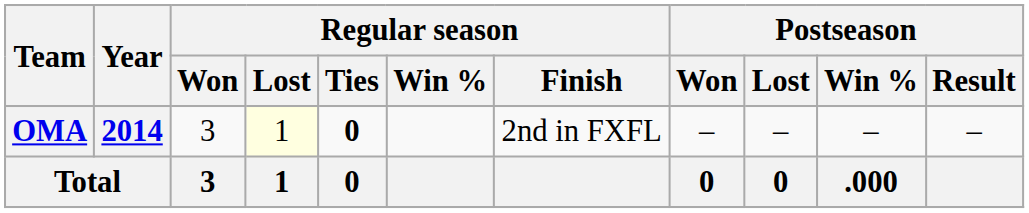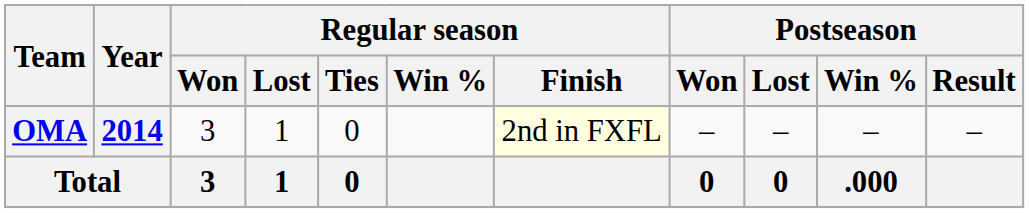(282, 131) lightyellow background -> (282, 131) no background
(352, 131) bold -> (352, 131) normal
(582, 131) no background -> (582, 131) lightyellow background
